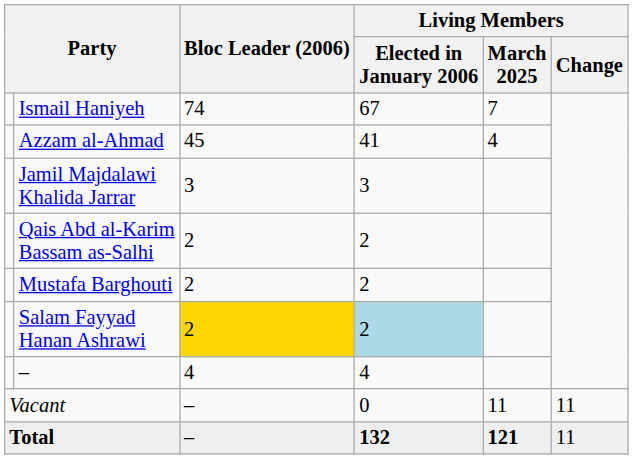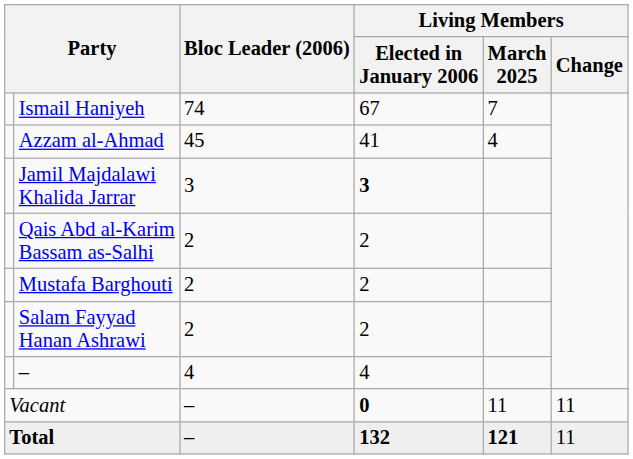(364, 185) normal -> (364, 185) bold
(189, 328) gold background -> (189, 328) no background
(364, 328) lightblue background -> (364, 328) no background
(364, 405) normal -> (364, 405) bold
